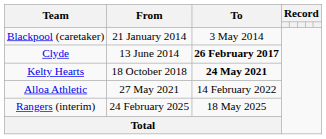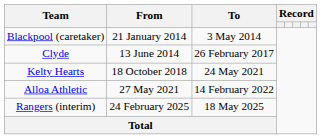(237, 54) bold -> (234, 54) normal
(237, 71) bold -> (234, 71) normal
